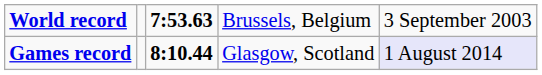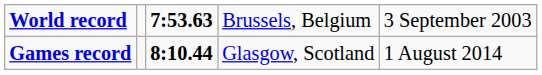(443, 52) lavender background -> (443, 52) no background
